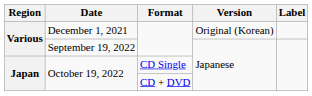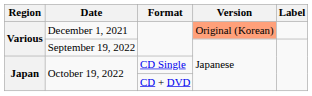(234, 30) no background -> (234, 30) lightsalmon background
